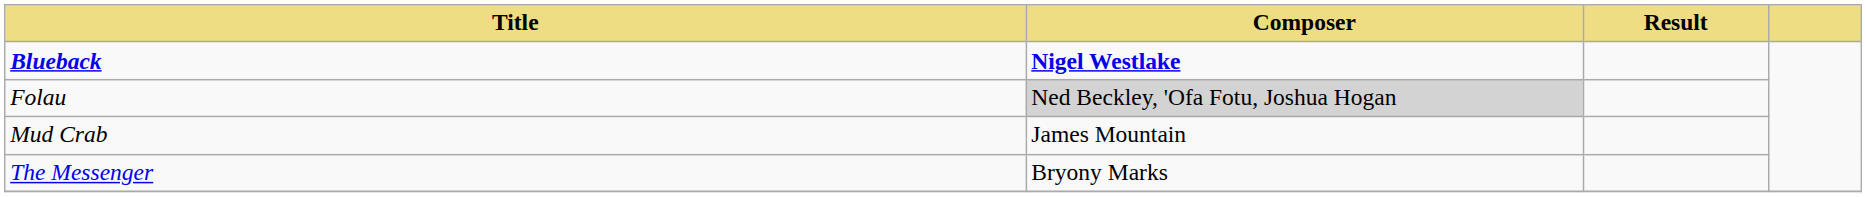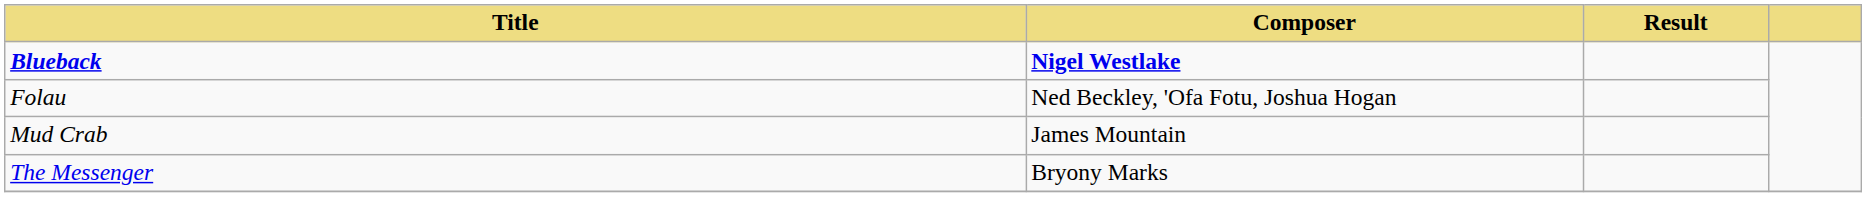(1214, 97) lightgrey background -> (1214, 97) no background
